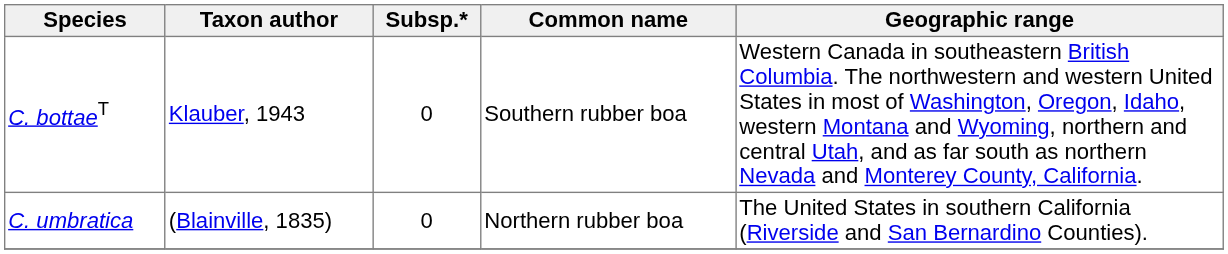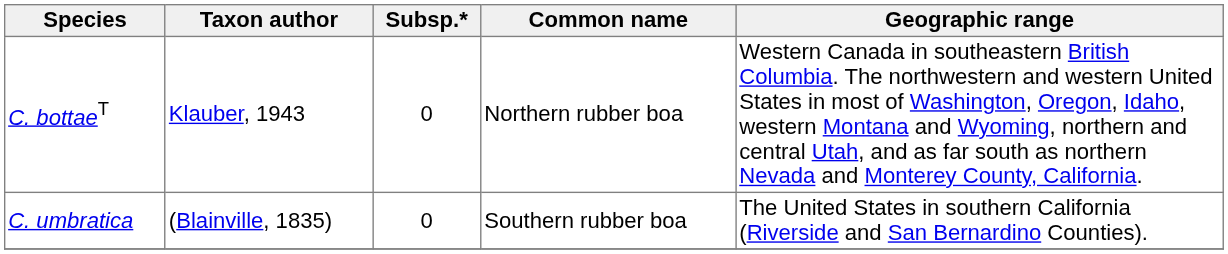(586, 114) Southern rubber boa -> (584, 114) Northern rubber boa
(584, 220) Northern rubber boa -> (586, 220) Southern rubber boa
